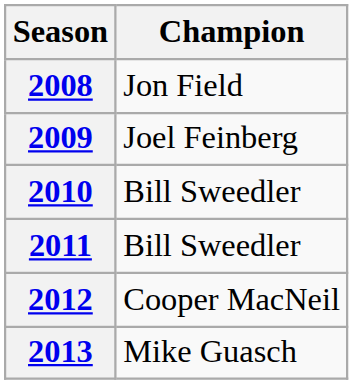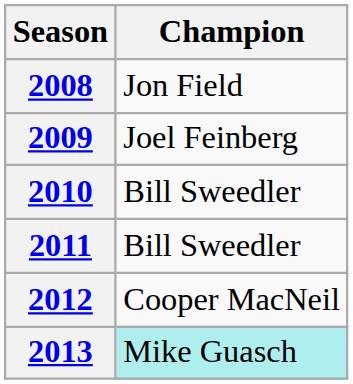(210, 352) no background -> (210, 352) paleturquoise background
